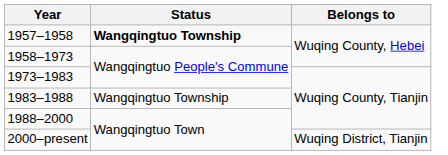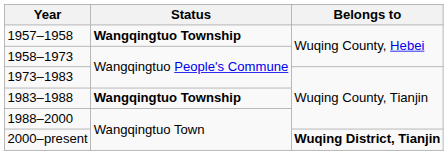(161, 98) normal -> (167, 98) bold
(361, 139) normal -> (367, 139) bold
